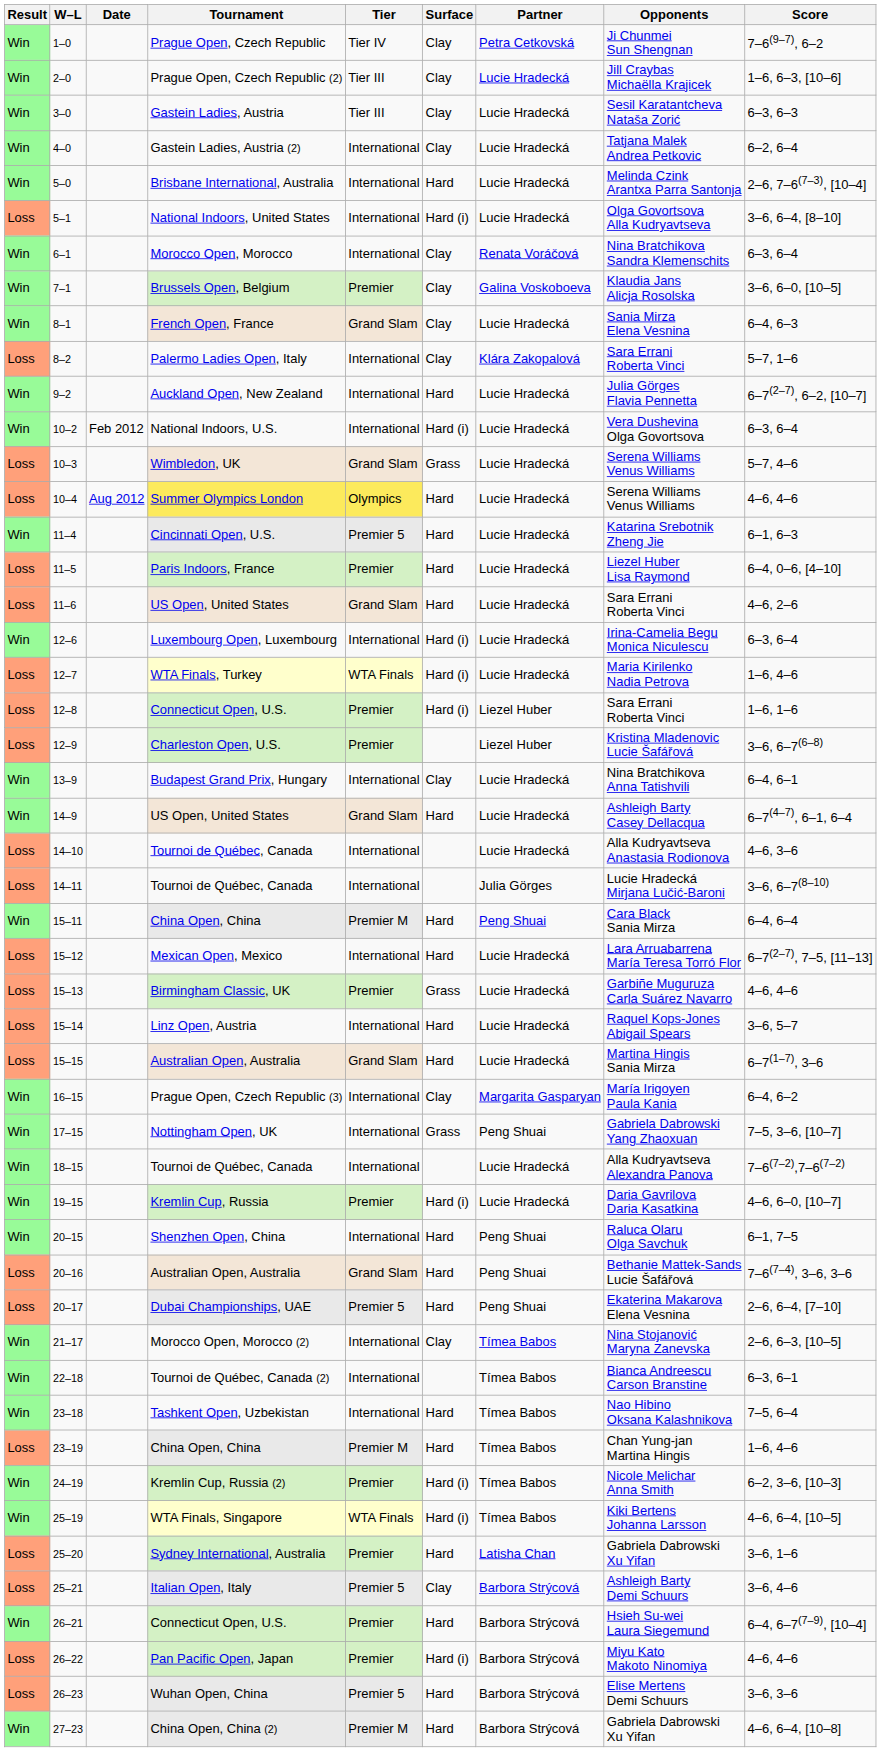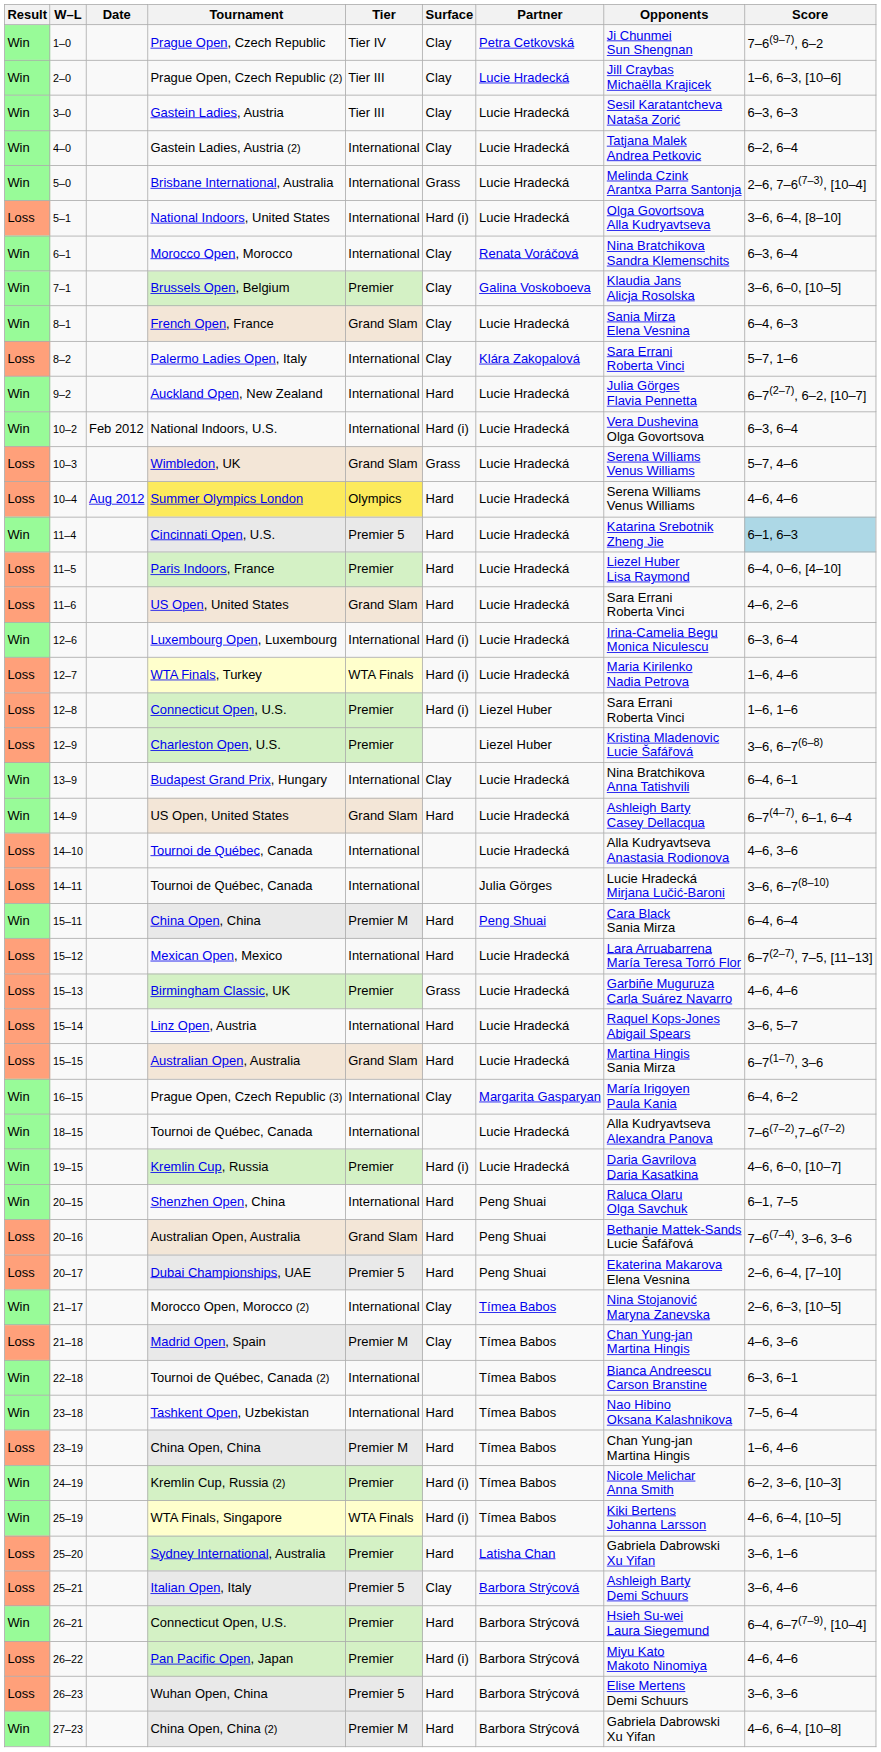(440, 183) Hard -> (443, 183) Grass
(773, 534) no background -> (773, 534) lightblue background
- row: (68, 1132)
+ row: (68, 1343)
